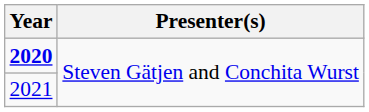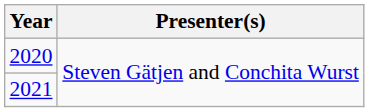(31, 55) bold -> (31, 55) normal
